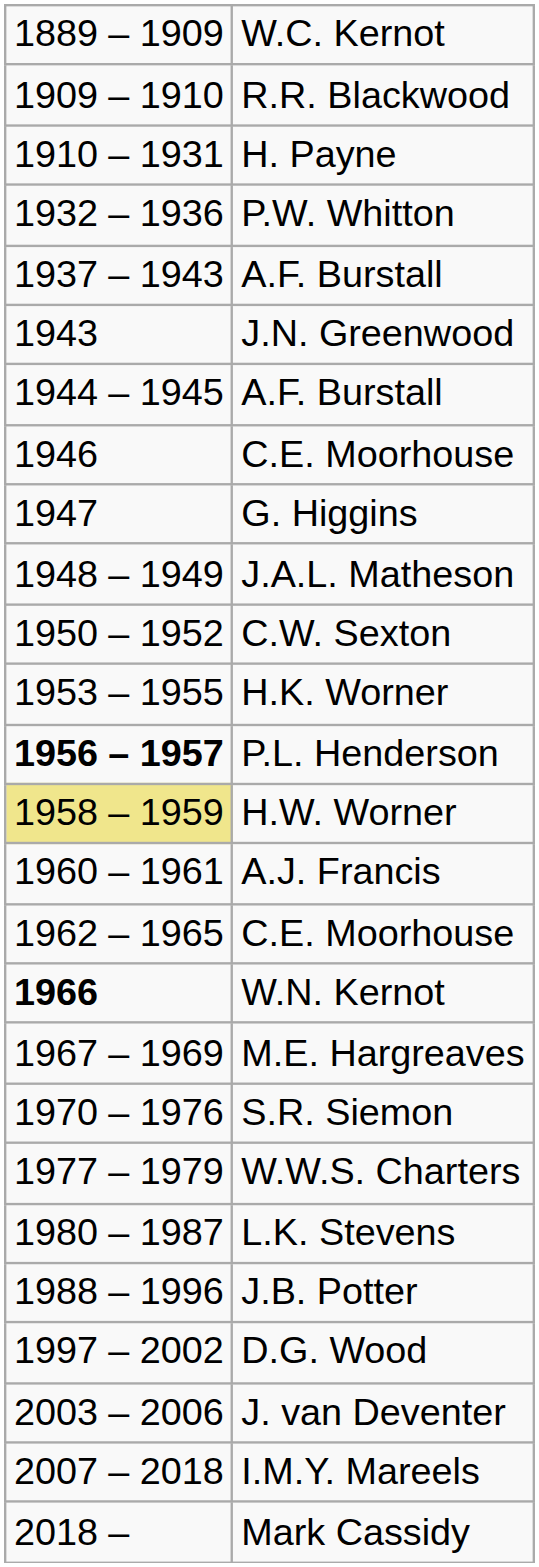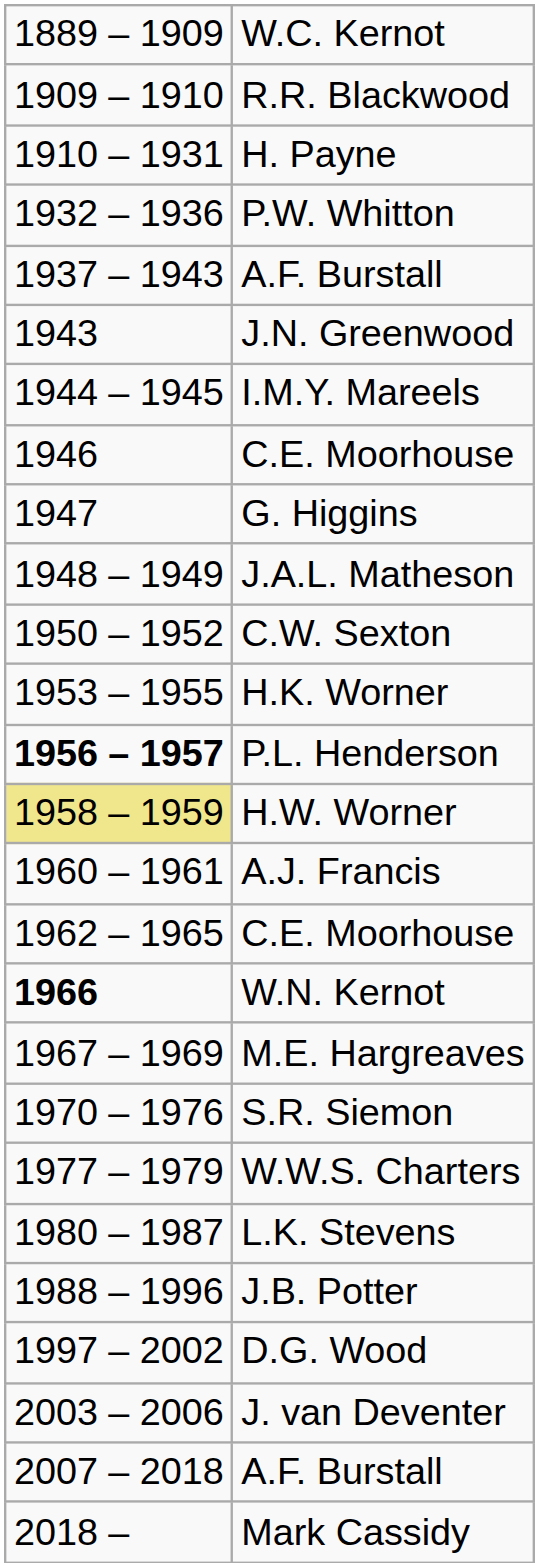(342, 393) A.F. Burstall -> (361, 393) I.M.Y. Mareels
(361, 1471) I.M.Y. Mareels -> (342, 1471) A.F. Burstall
